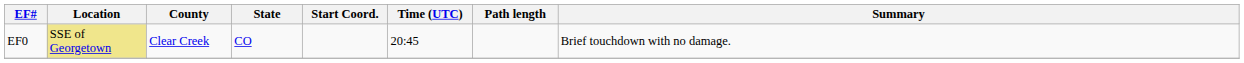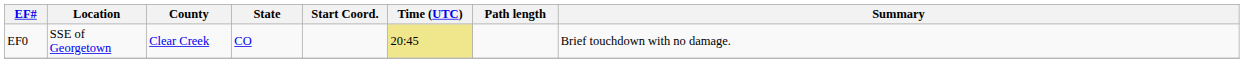(81, 41) khaki background -> (81, 41) no background
(405, 41) no background -> (405, 41) khaki background
